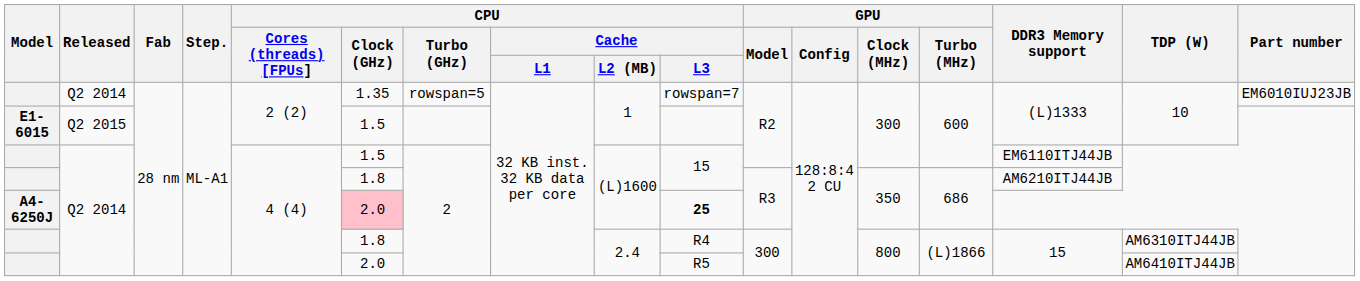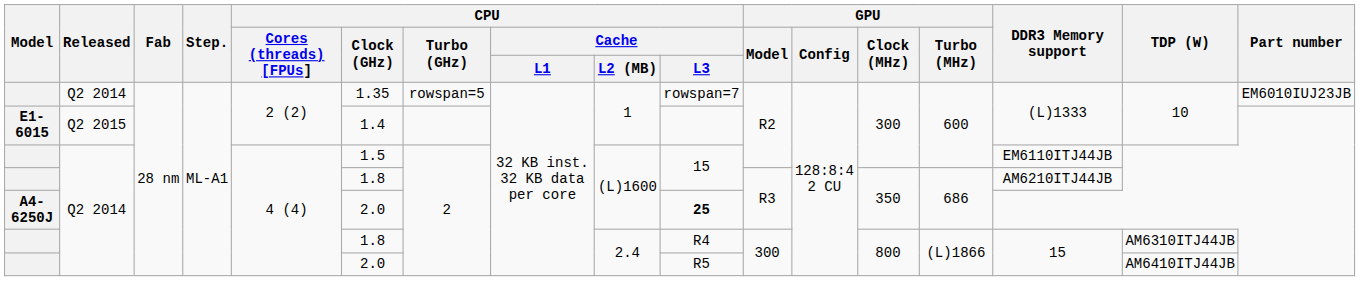(373, 125) 1.5 -> (373, 125) 1.4
(373, 210) pink background -> (373, 210) no background
